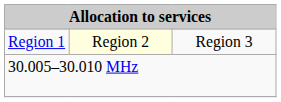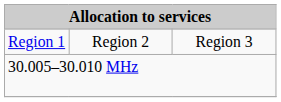(121, 41) lightyellow background -> (121, 41) no background
